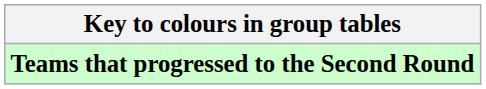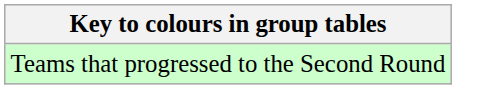(242, 63) bold -> (228, 63) normal
